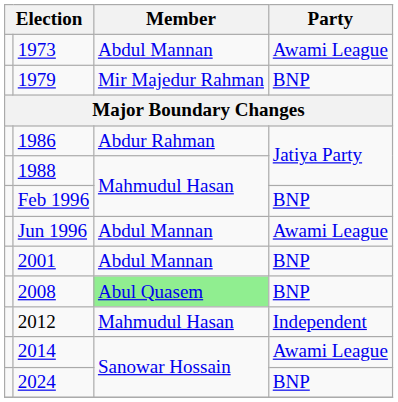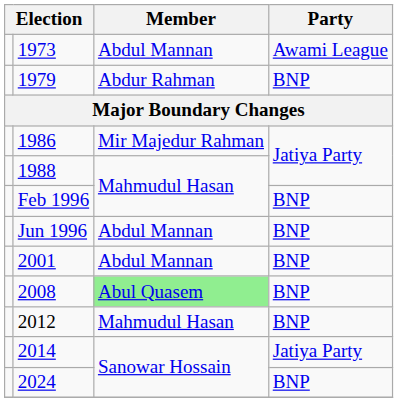(181, 79) Mir Majedur Rahman -> (156, 79) Abdur Rahman
(156, 140) Abdur Rahman -> (181, 140) Mir Majedur Rahman
(330, 230) Awami League -> (291, 230) BNP
(320, 321) Independent -> (291, 321) BNP
(330, 351) Awami League -> (317, 351) Jatiya Party
